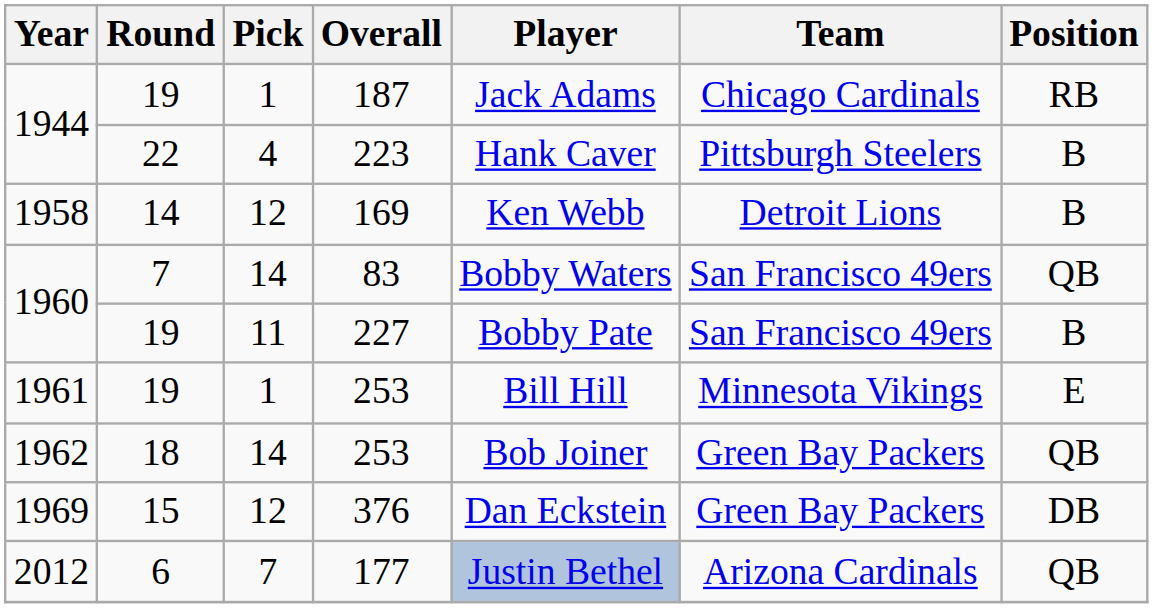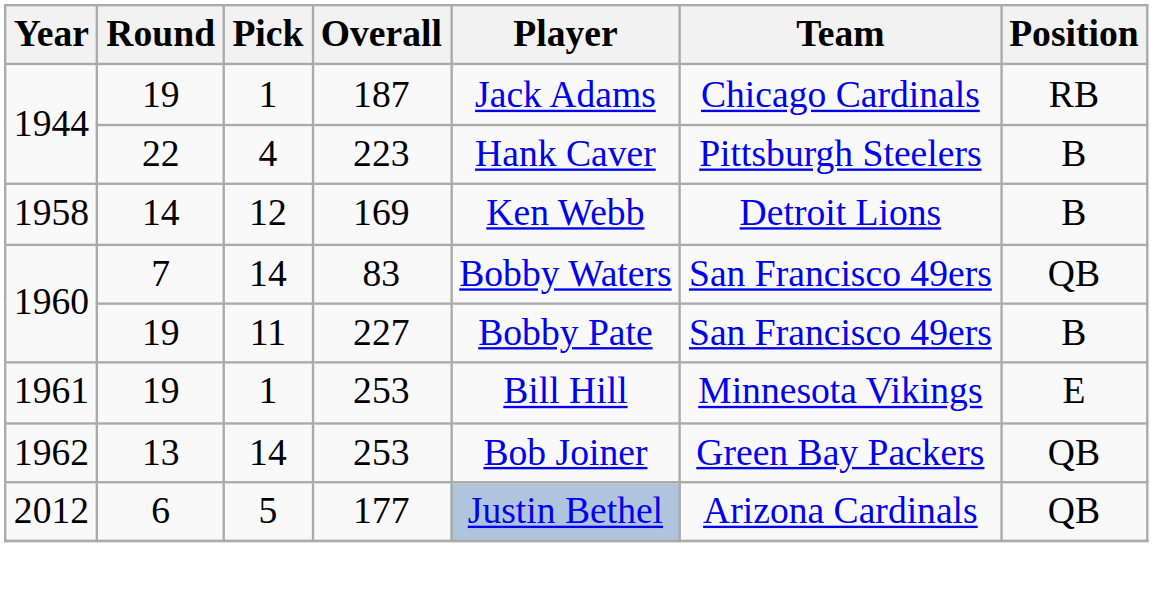(161, 451) 18 -> (161, 451) 13
- row: (51, 511)
(268, 570) 7 -> (268, 511) 5
